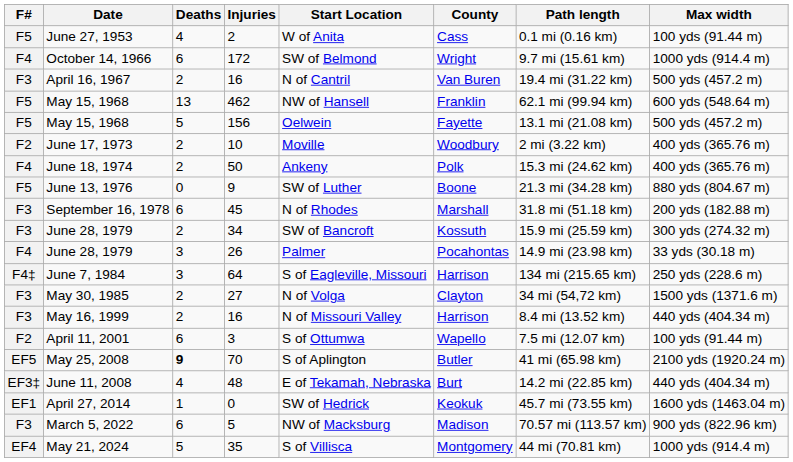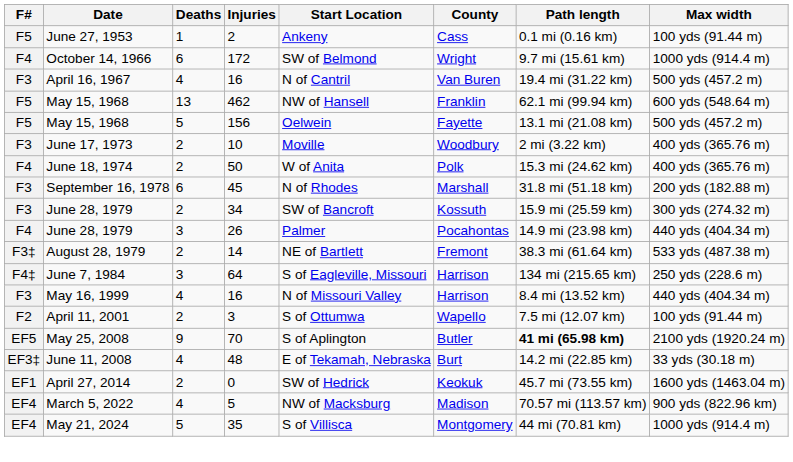(180, 36) 4 -> (180, 36) 1
(313, 36) W of Anita -> (305, 36) Ankeny
(180, 79) 2 -> (180, 79) 4
(24, 144) F2 -> (24, 144) F3
(305, 166) Ankeny -> (313, 166) W of Anita
- row: (89, 187)
(704, 252) 33 yds (30.18 m) -> (711, 230) 440 yds (404.34 m)
+ row: (96, 252)
- row: (88, 295)
(180, 317) 2 -> (180, 295) 4
(180, 338) 6 -> (180, 317) 2
(180, 360) bold -> (180, 338) normal
(570, 360) normal -> (571, 338) bold
(711, 381) 440 yds (404.34 m) -> (704, 360) 33 yds (30.18 m)
(180, 403) 1 -> (180, 381) 2
(24, 425) F3 -> (24, 403) EF4
(180, 425) 6 -> (180, 403) 4
